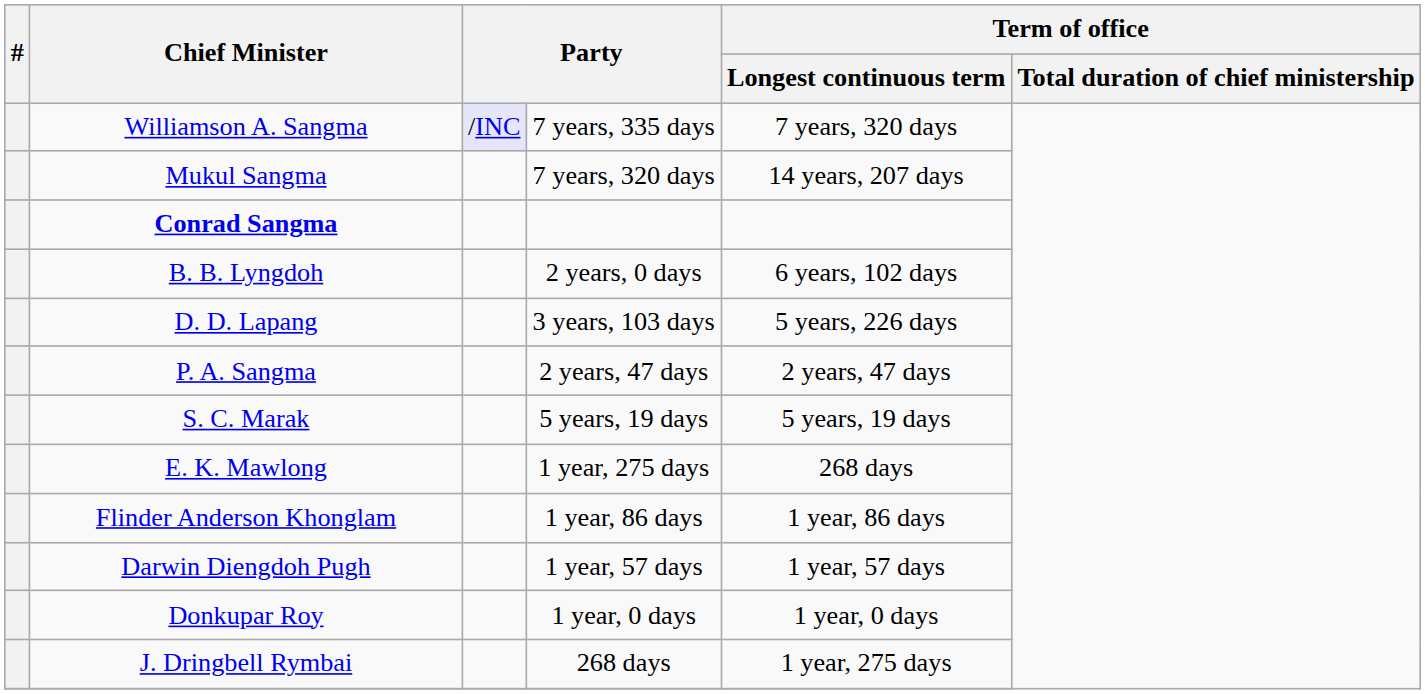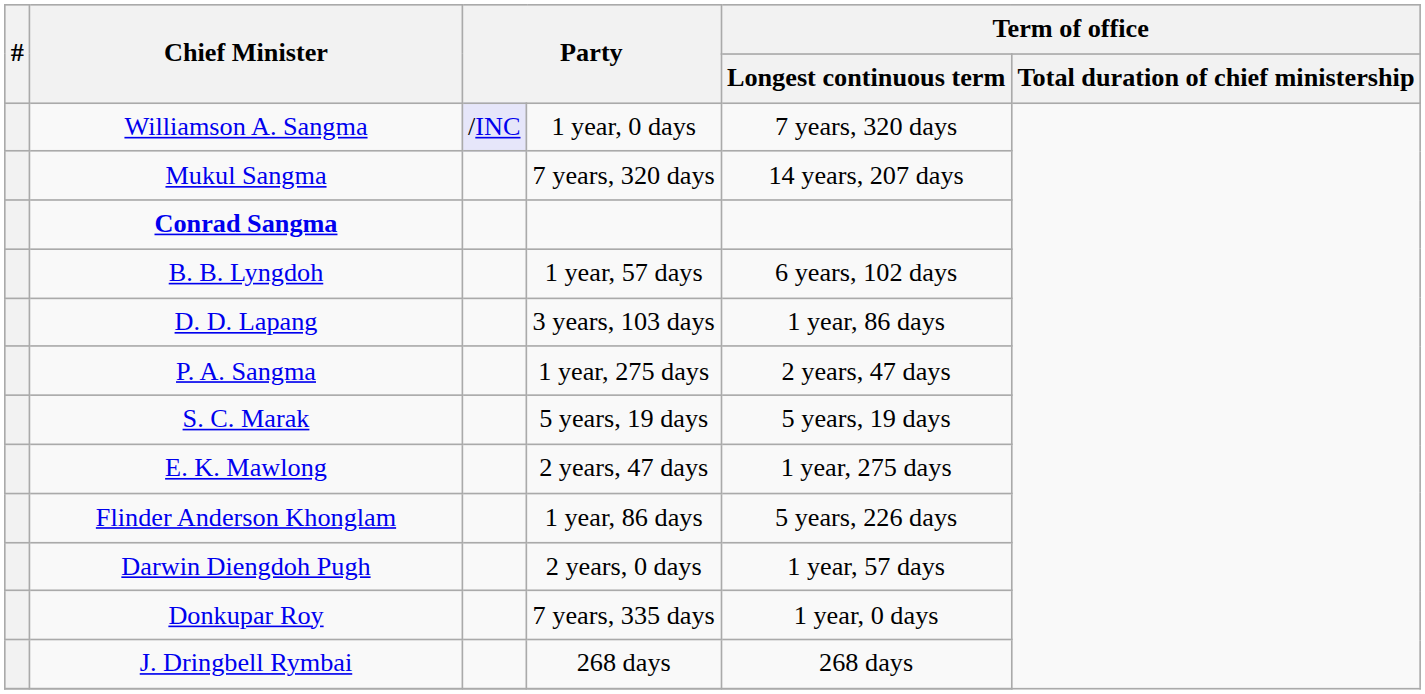(624, 126) 7 years, 335 days -> (624, 126) 1 year, 0 days
(624, 272) 2 years, 0 days -> (624, 272) 1 year, 57 days
(866, 321) 5 years, 226 days -> (866, 321) 1 year, 86 days
(624, 370) 2 years, 47 days -> (624, 370) 1 year, 275 days
(624, 468) 1 year, 275 days -> (624, 468) 2 years, 47 days
(866, 468) 268 days -> (866, 468) 1 year, 275 days
(866, 516) 1 year, 86 days -> (866, 516) 5 years, 226 days
(624, 565) 1 year, 57 days -> (624, 565) 2 years, 0 days
(624, 614) 1 year, 0 days -> (624, 614) 7 years, 335 days
(866, 663) 1 year, 275 days -> (866, 663) 268 days
